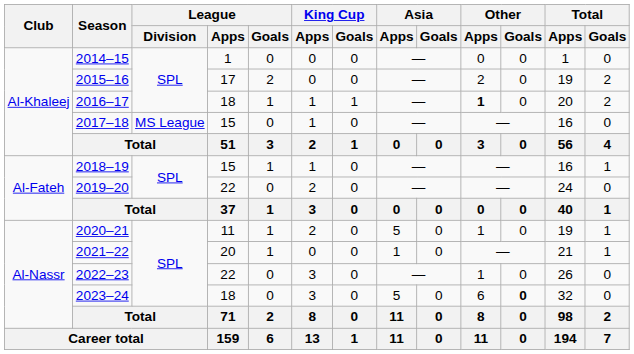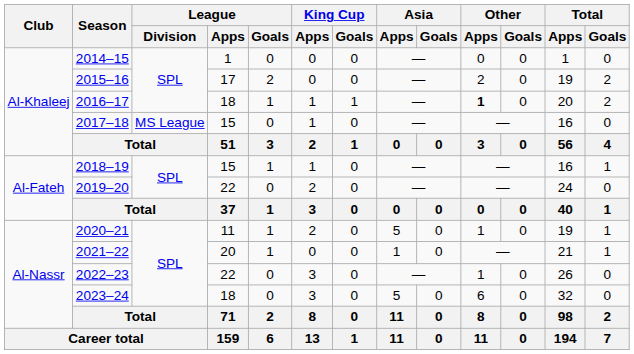(523, 295) bold -> (523, 295) normal
